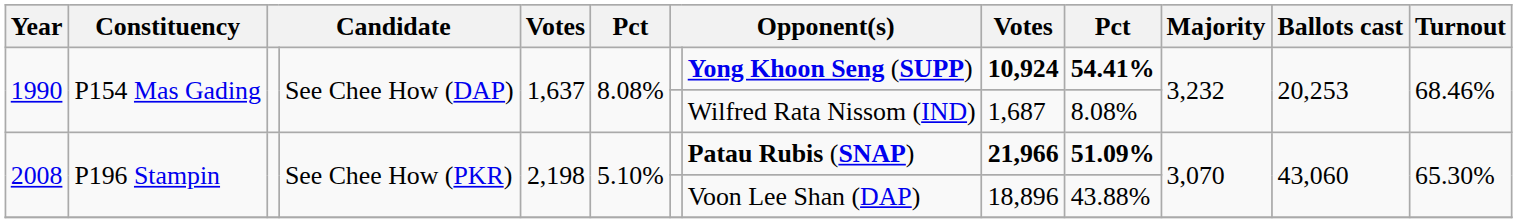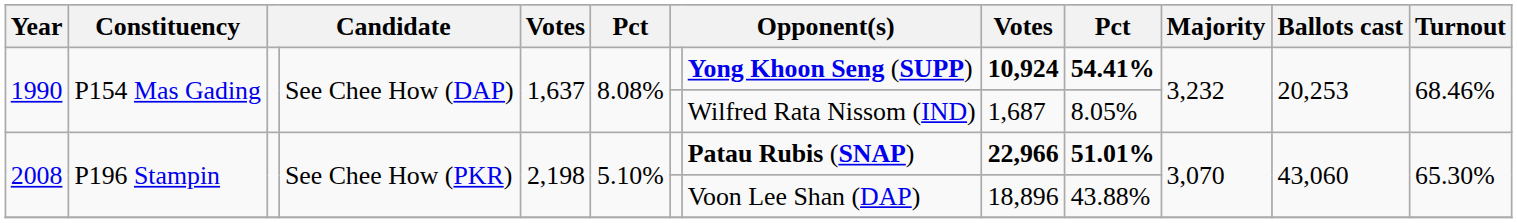(1104, 111) 8.08% -> (1104, 111) 8.05%
(1023, 153) 21,966 -> (1023, 153) 22,966
(1113, 153) 51.09% -> (1113, 153) 51.01%
